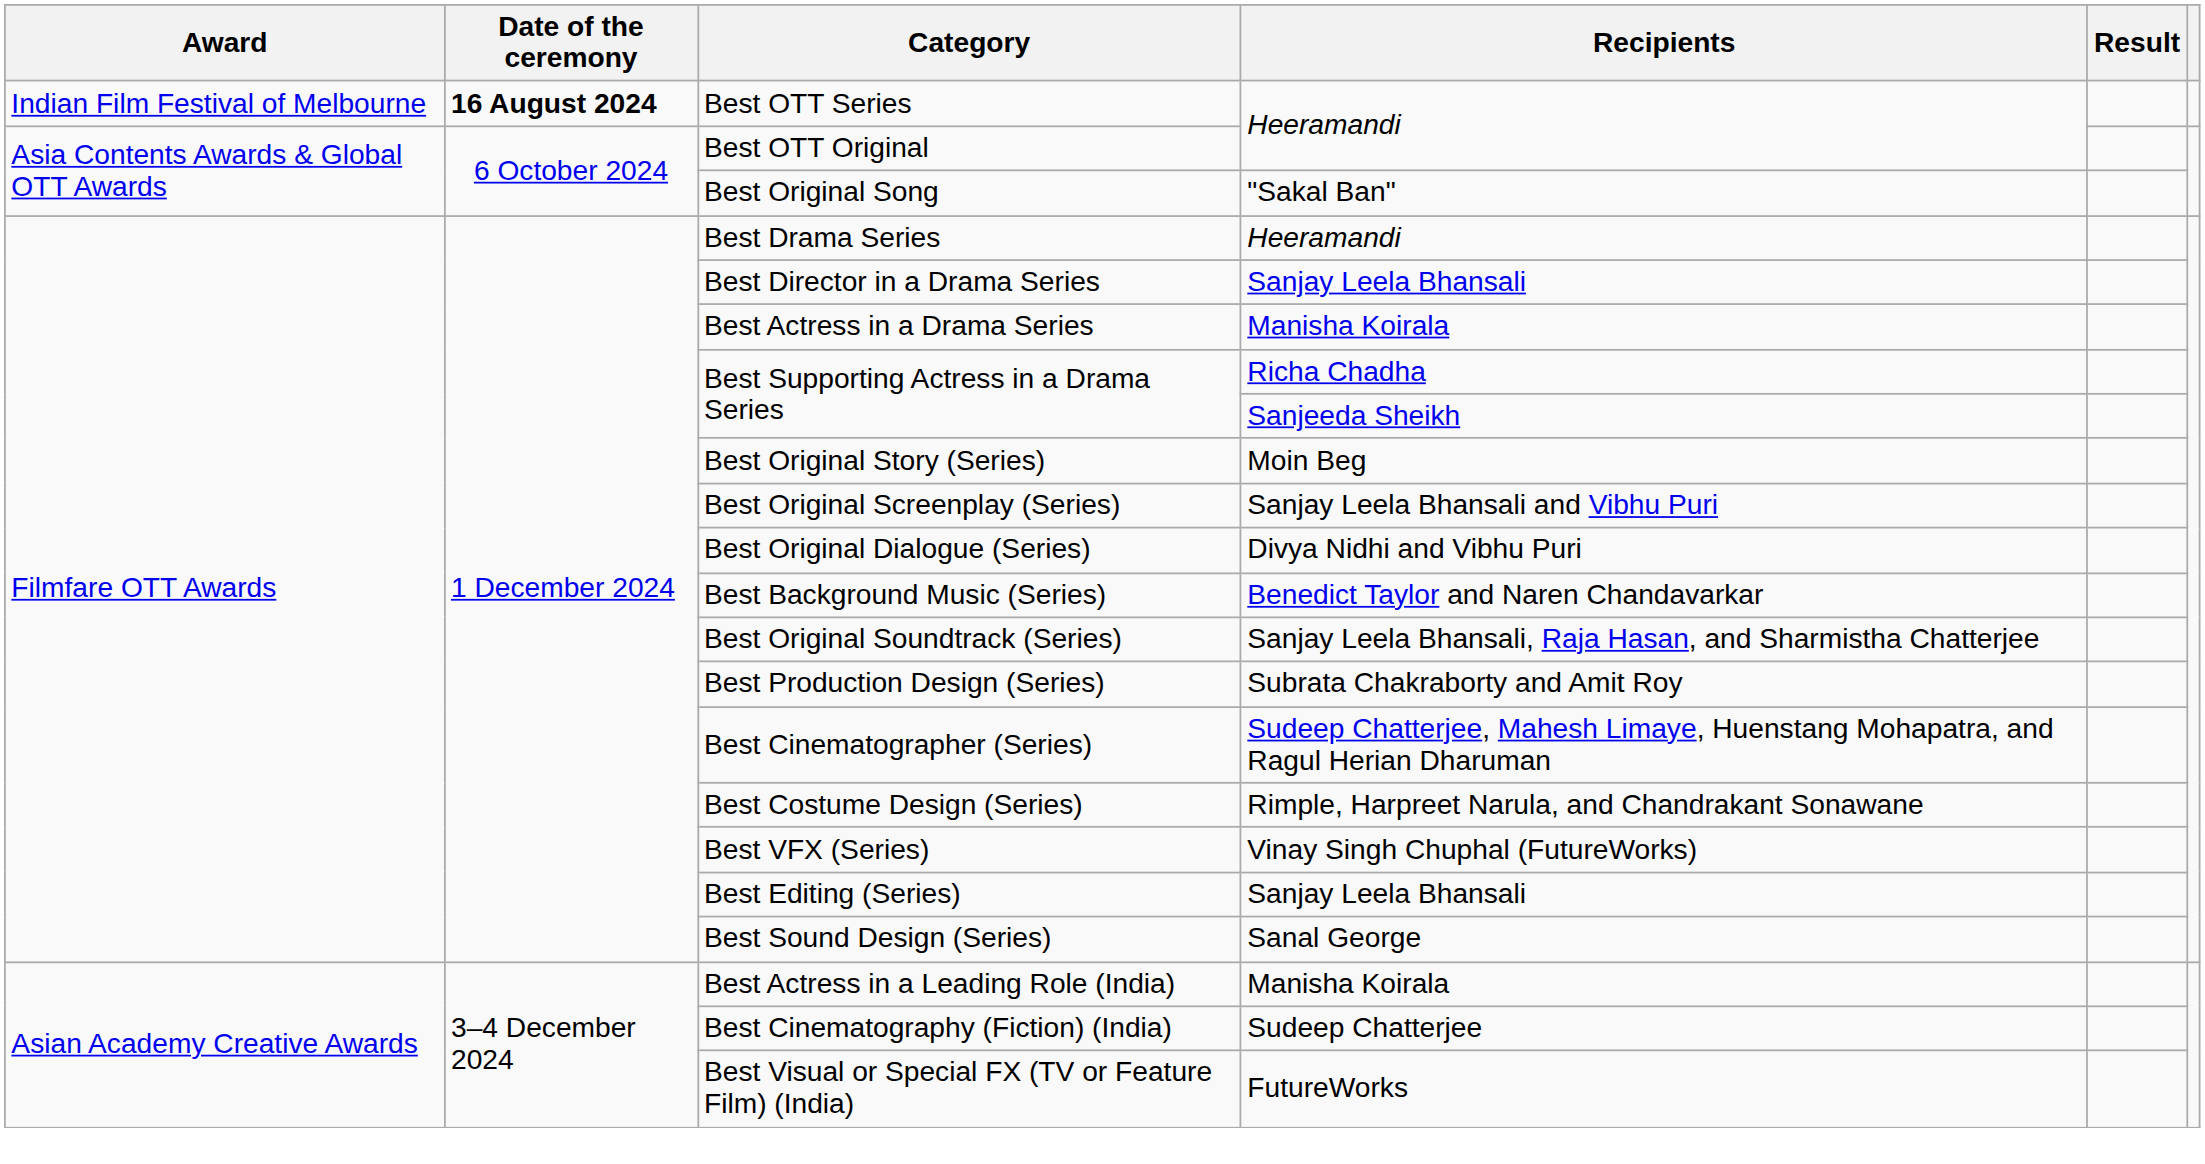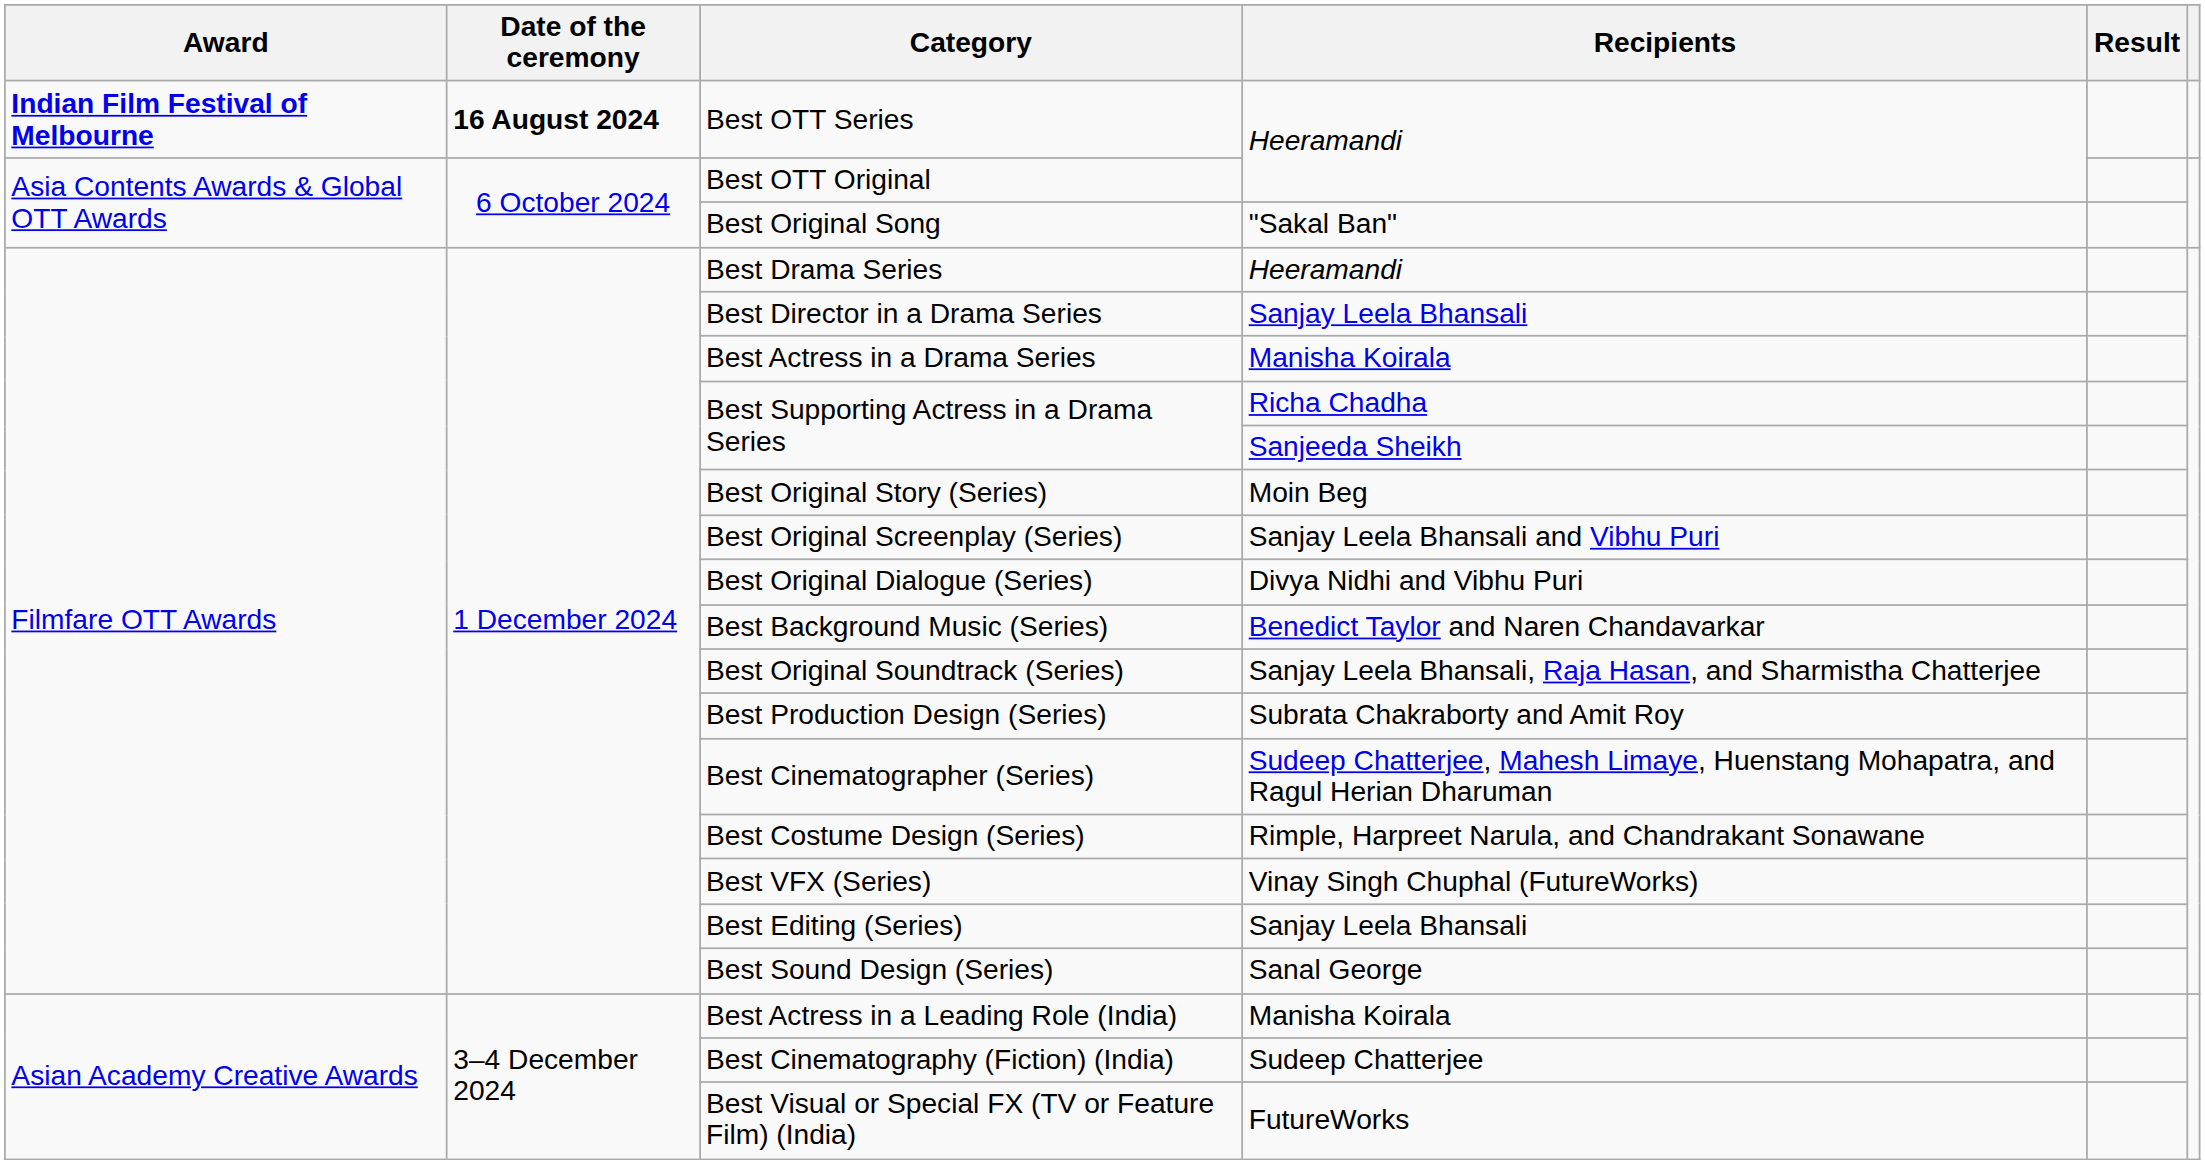(219, 103) normal -> (159, 119) bold
